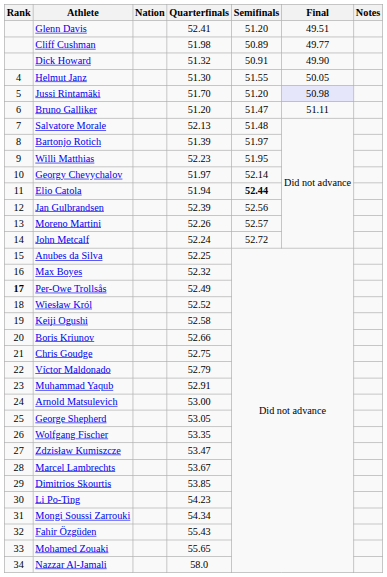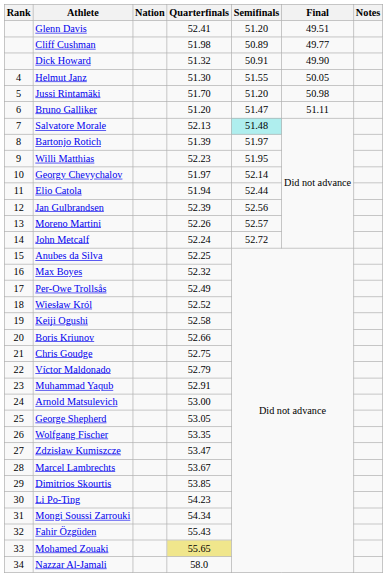(318, 93) lavender background -> (318, 93) no background
(257, 126) no background -> (257, 126) paleturquoise background
(257, 191) bold -> (257, 191) normal
(19, 288) bold -> (19, 288) normal
(199, 548) no background -> (199, 548) khaki background
